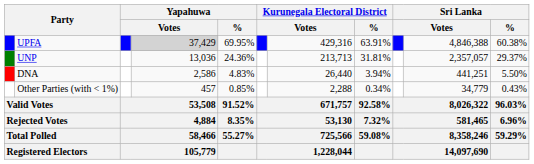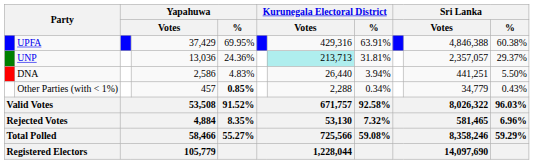(202, 43) lightgrey background -> (202, 43) no background
(336, 58) no background -> (336, 58) paleturquoise background
(242, 89) normal -> (241, 89) bold
